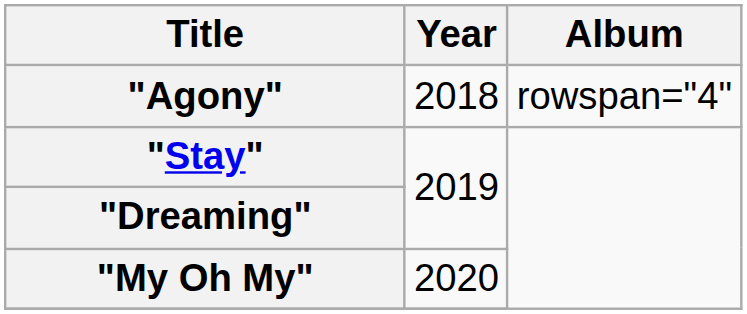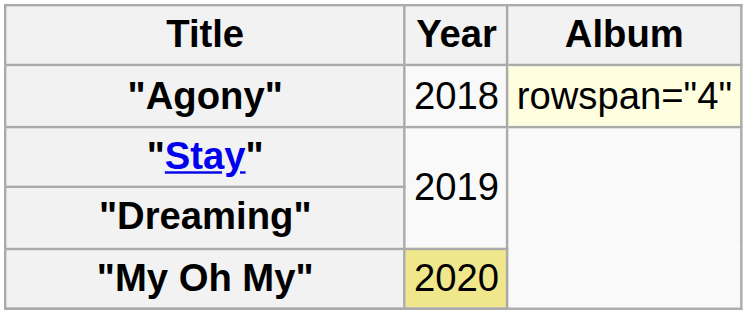(624, 95) no background -> (624, 95) lightyellow background
(457, 277) no background -> (457, 277) khaki background
